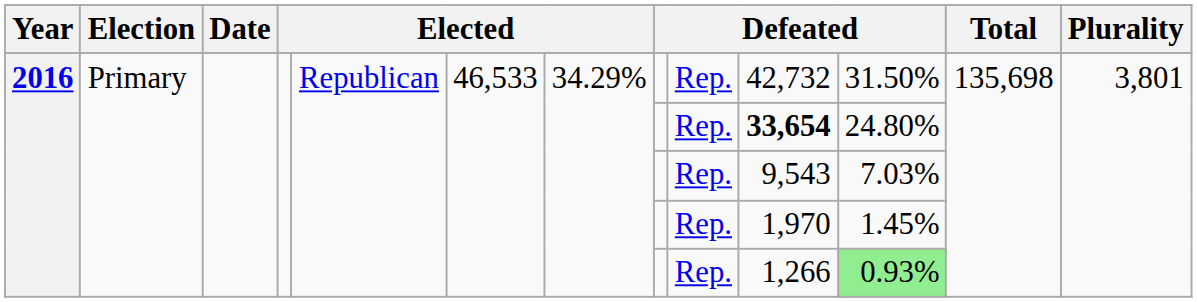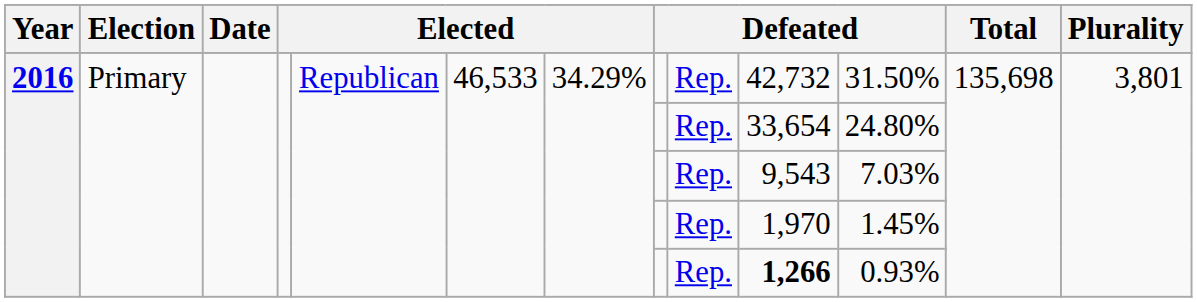(788, 126) bold -> (788, 126) normal
(796, 272) normal -> (796, 272) bold
(900, 272) lightgreen background -> (900, 272) no background
